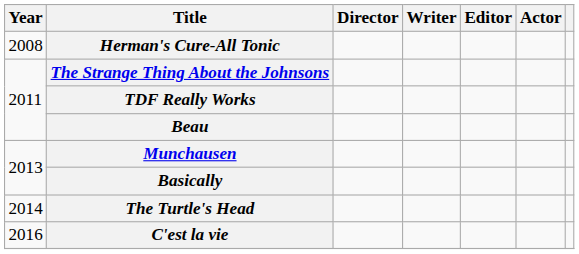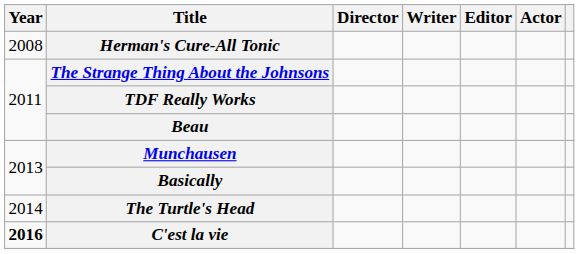(26, 235) normal -> (26, 235) bold
